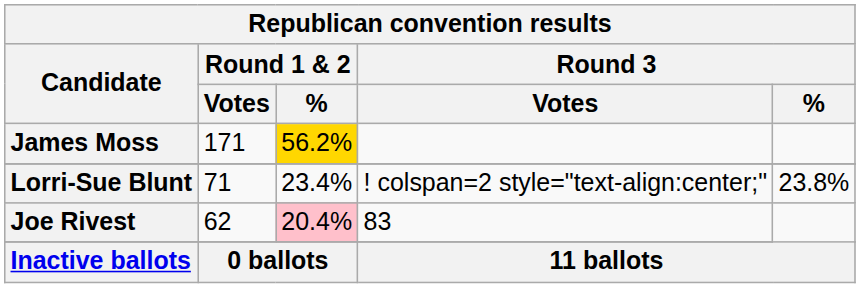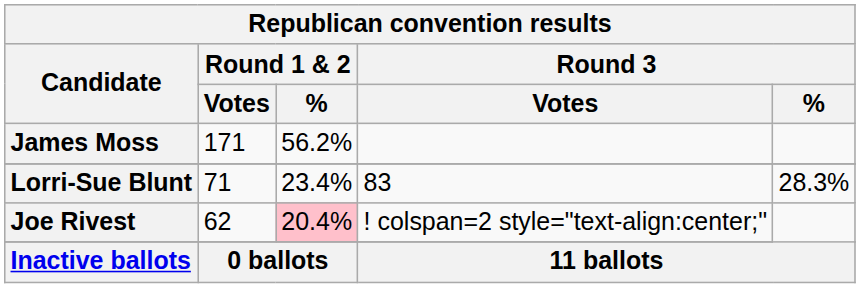(317, 143) gold background -> (317, 143) no background
(565, 182) ! colspan=2 style="text-align:center;" -> (377, 182) 83
(814, 182) 23.8% -> (814, 182) 28.3%
(377, 222) 83 -> (565, 222) ! colspan=2 style="text-align:center;"
